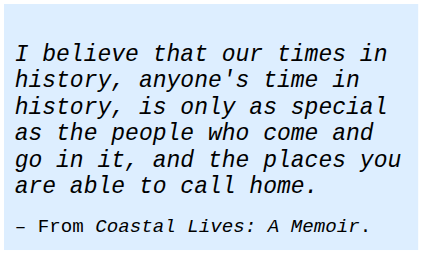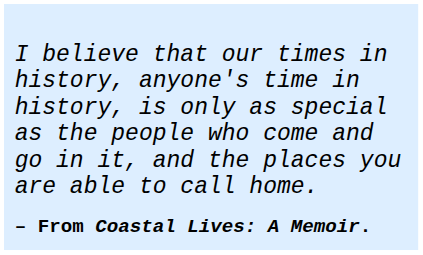(193, 227) normal -> (193, 226) bold
